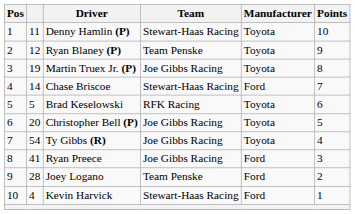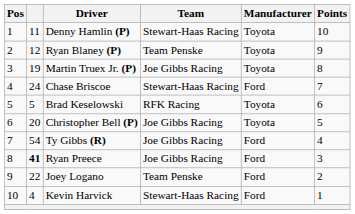(35, 85) 14 -> (35, 85) 24
(259, 140) Toyota -> (254, 140) Ford
(35, 158) normal -> (35, 158) bold
(35, 176) 28 -> (35, 176) 22
